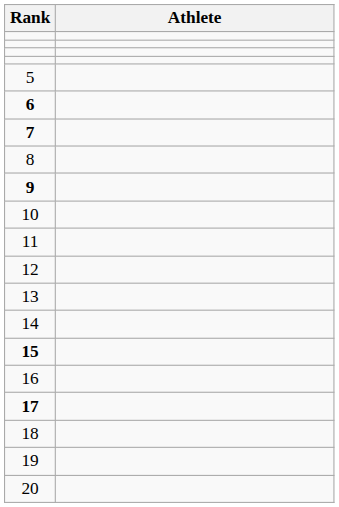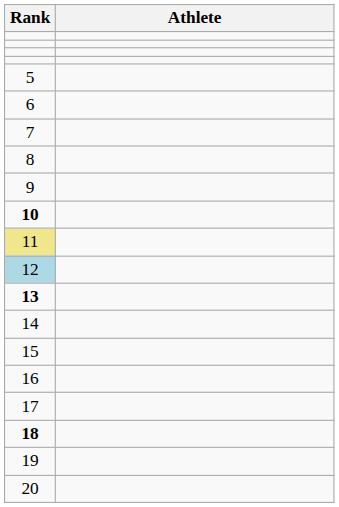(30, 104) bold -> (30, 104) normal
(30, 132) bold -> (30, 132) normal
(30, 187) bold -> (30, 187) normal
(30, 214) normal -> (30, 214) bold
(30, 241) no background -> (30, 241) khaki background
(30, 269) no background -> (30, 269) lightblue background
(30, 296) normal -> (30, 296) bold
(30, 351) bold -> (30, 351) normal
(30, 406) bold -> (30, 406) normal
(30, 433) normal -> (30, 433) bold
